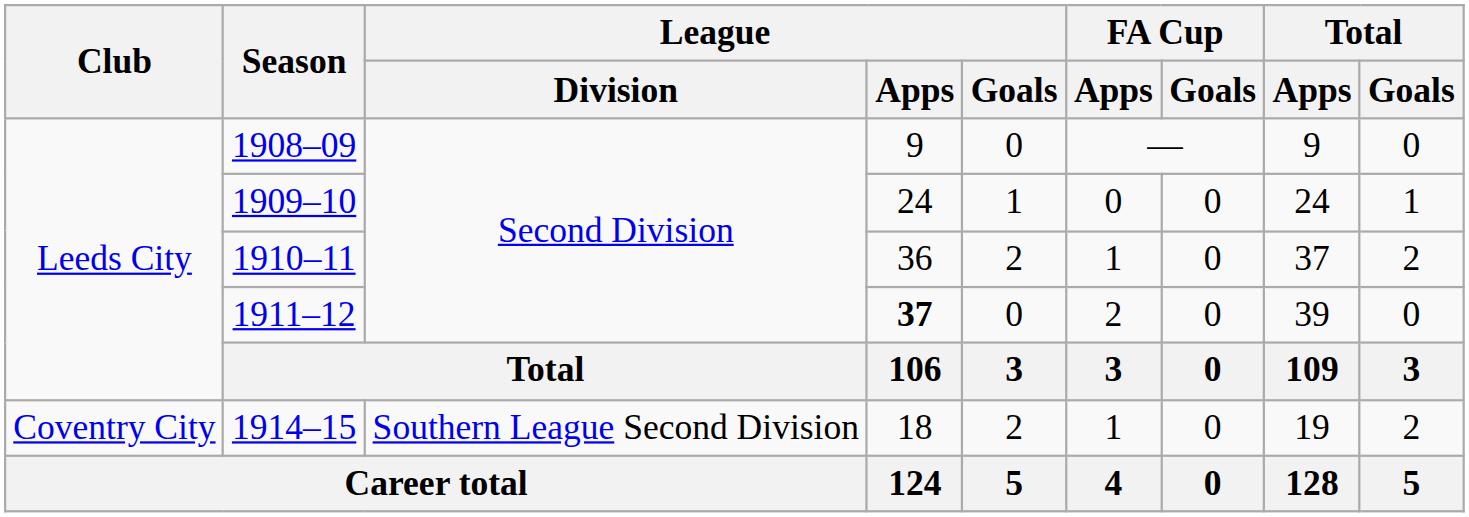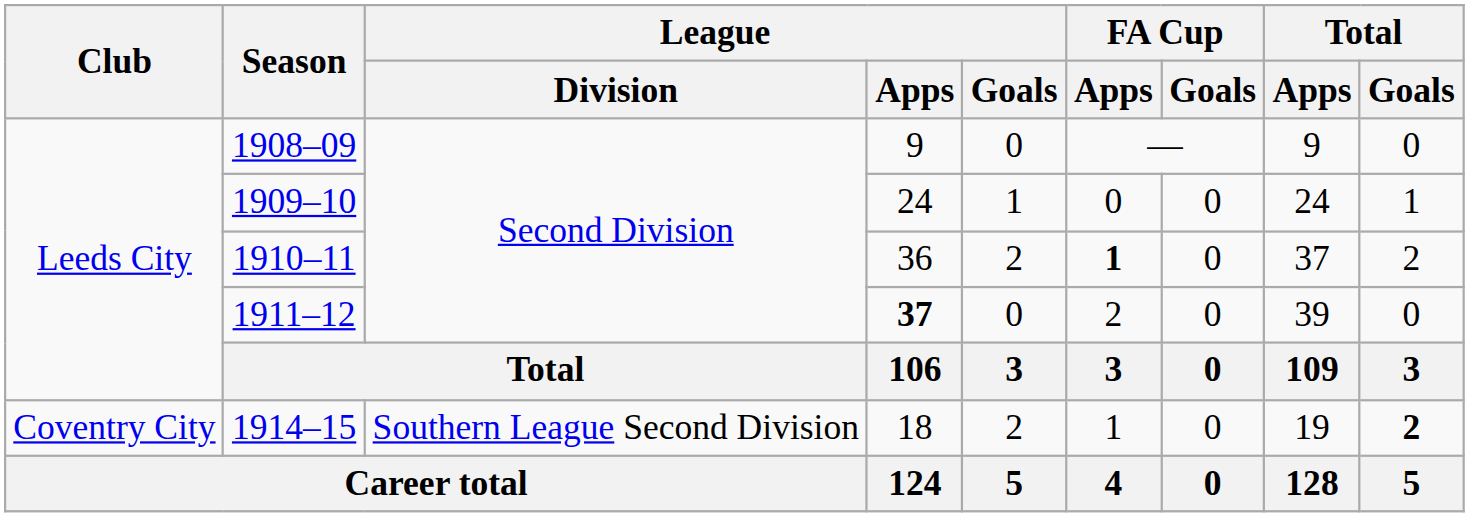(1113, 257) normal -> (1113, 257) bold
(1411, 426) normal -> (1411, 426) bold
